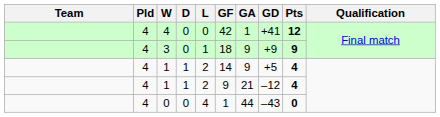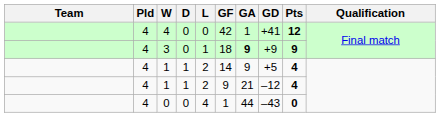(247, 49) normal -> (247, 49) bold
